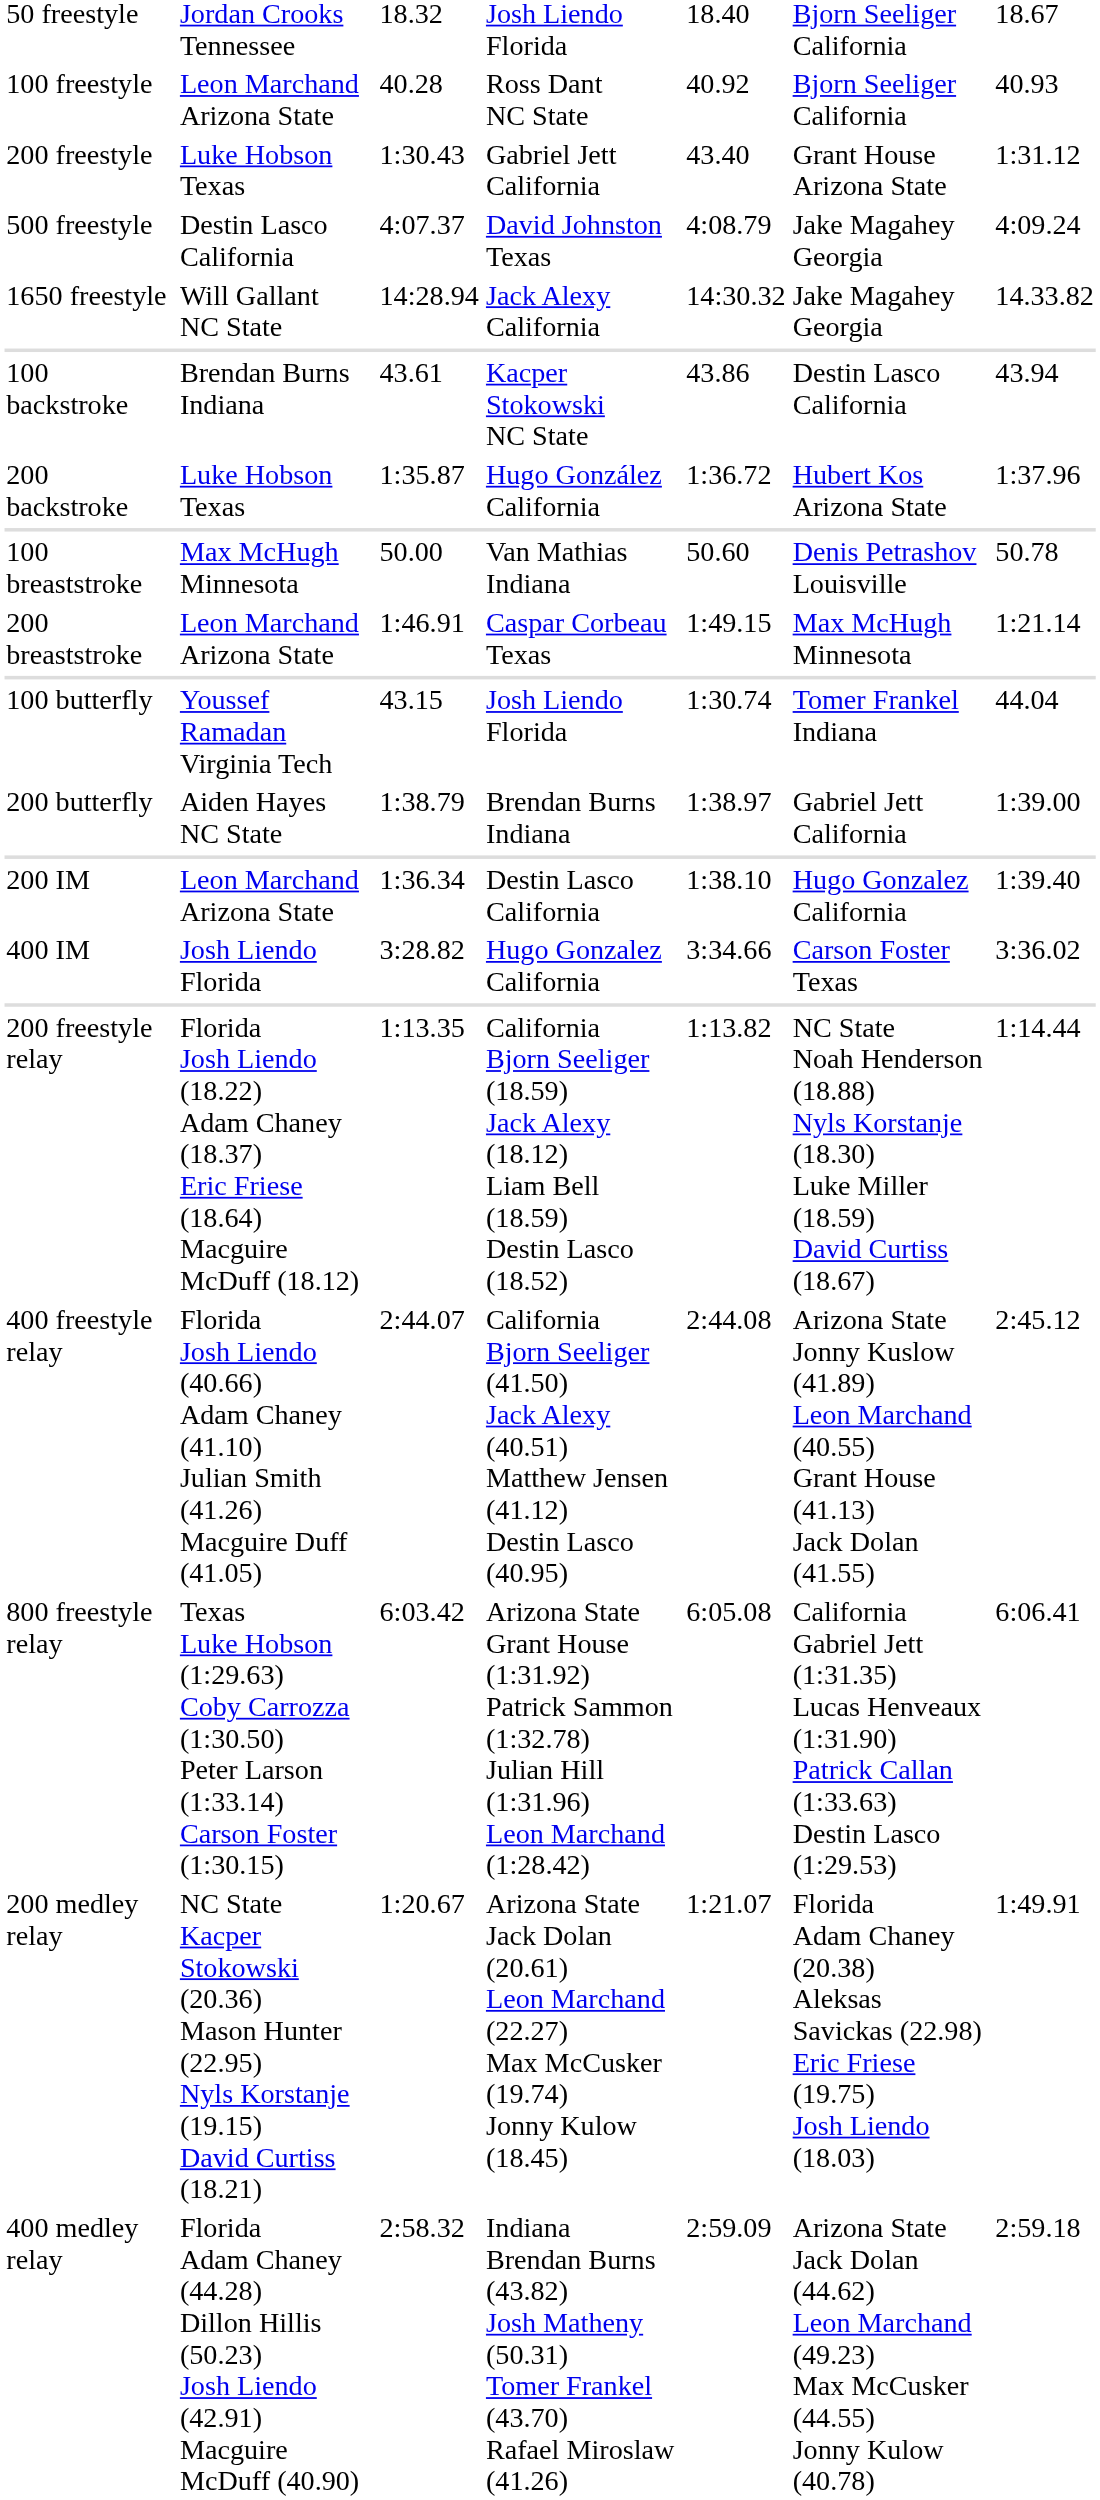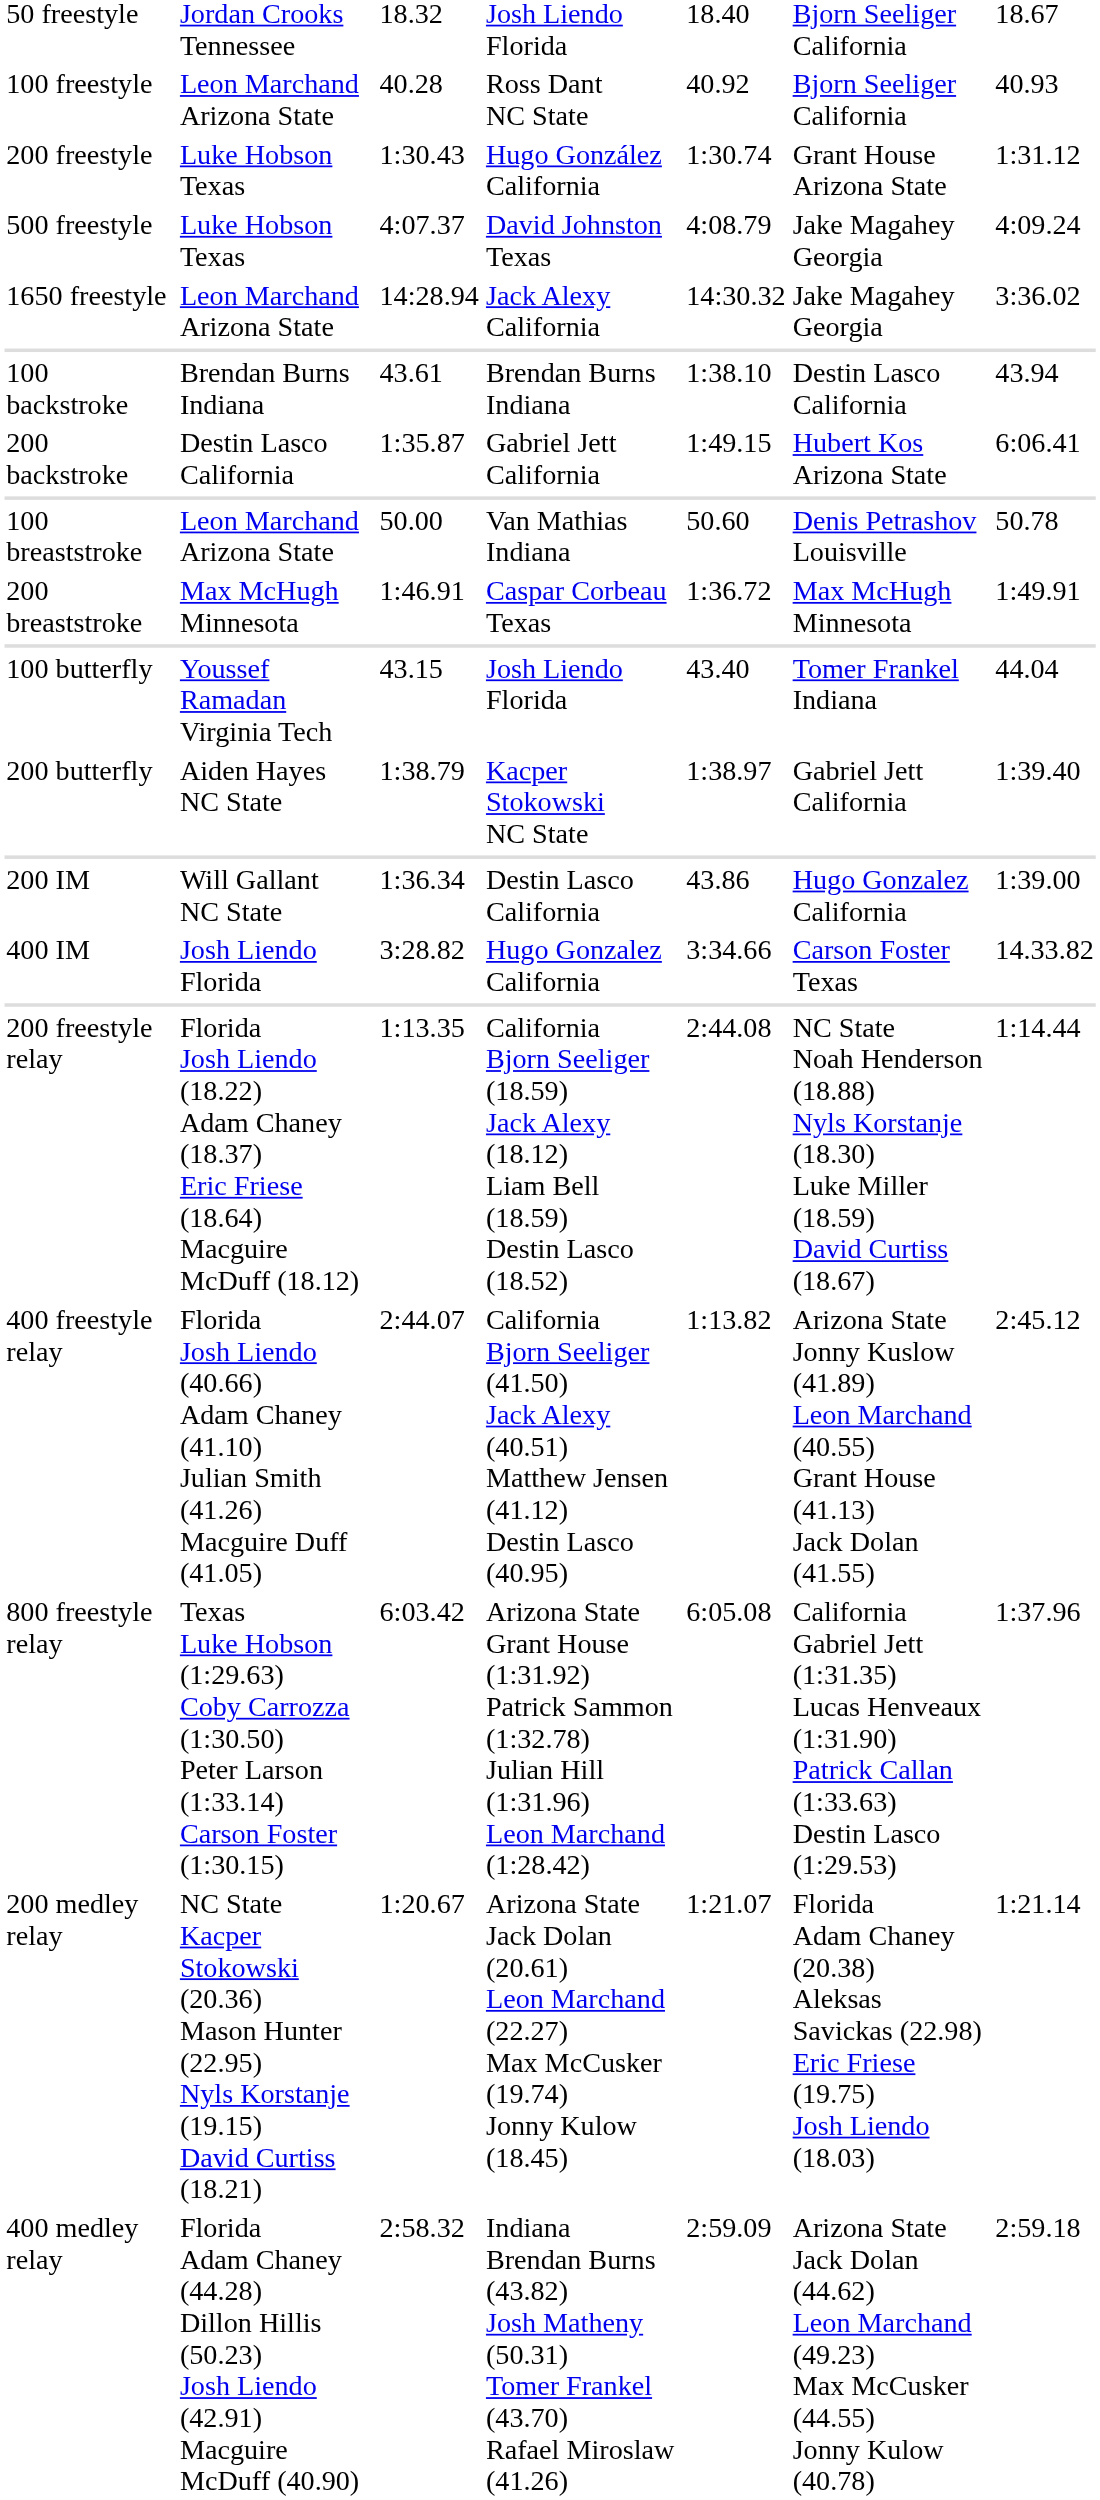(551, 170) Gabriel Jett California -> (574, 170) Hugo González California
(718, 154) 43.40 -> (729, 154) 1:30.74
(254, 240) Destin Lasco California -> (256, 240) Luke Hobson Texas
(249, 311) Will Gallant NC State -> (269, 311) Leon Marchand Arizona State
(1045, 295) 14.33.82 -> (1038, 295) 3:36.02
(545, 404) Kacper Stokowski NC State -> (571, 388) Brendan Burns Indiana
(718, 372) 43.86 -> (729, 372) 1:38.10
(256, 490) Luke Hobson Texas -> (254, 459) Destin Lasco California
(574, 490) Hugo González California -> (551, 459) Gabriel Jett California
(729, 474) 1:36.72 -> (729, 443) 1:49.15
(1038, 474) 1:37.96 -> (1038, 443) 6:06.41
(259, 568) Max McHugh Minnesota -> (269, 536) Leon Marchand Arizona State
(269, 638) Leon Marchand Arizona State -> (259, 606) Max McHugh Minnesota
(729, 622) 1:49.15 -> (729, 591) 1:36.72
(1038, 622) 1:21.14 -> (1038, 591) 1:49.91
(729, 700) 1:30.74 -> (718, 668) 43.40
(571, 818) Brendan Burns Indiana -> (545, 802) Kacper Stokowski NC State
(1038, 802) 1:39.00 -> (1038, 770) 1:39.40
(269, 895) Leon Marchand Arizona State -> (249, 895) Will Gallant NC State
(729, 879) 1:38.10 -> (718, 879) 43.86
(1038, 879) 1:39.40 -> (1038, 879) 1:39.00
(1038, 950) 3:36.02 -> (1045, 950) 14.33.82
(729, 1027) 1:13.82 -> (729, 1027) 2:44.08
(729, 1319) 2:44.08 -> (729, 1319) 1:13.82
(1038, 1611) 6:06.41 -> (1038, 1611) 1:37.96
(1038, 1903) 1:49.91 -> (1038, 1903) 1:21.14
